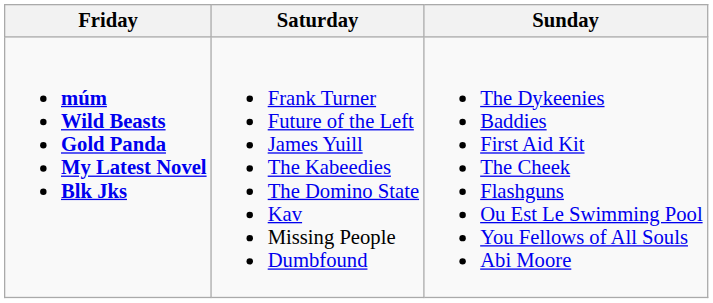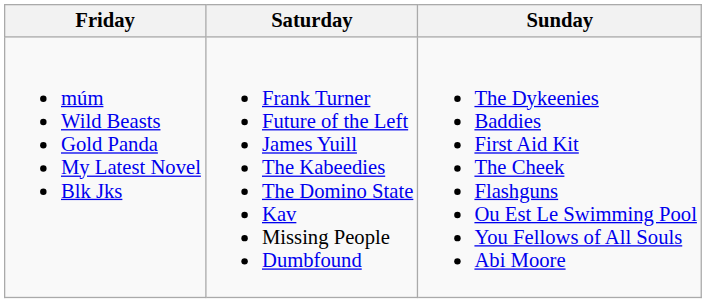(108, 144) bold -> (105, 144) normal
